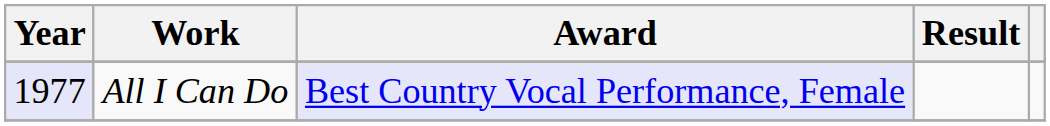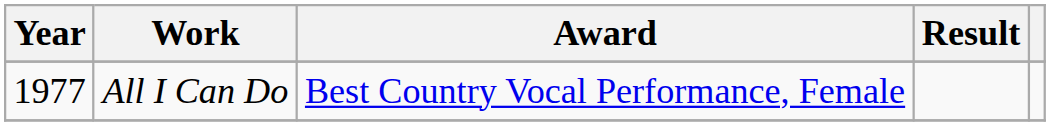(50, 90) lavender background -> (50, 90) no background
(605, 90) lavender background -> (605, 90) no background
